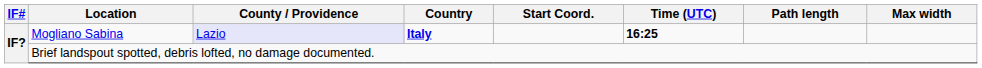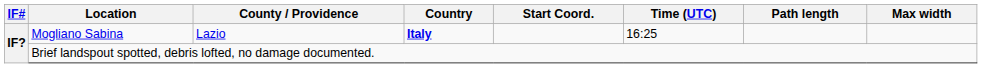(211, 33) lavender background -> (211, 33) no background
(642, 33) bold -> (642, 33) normal
